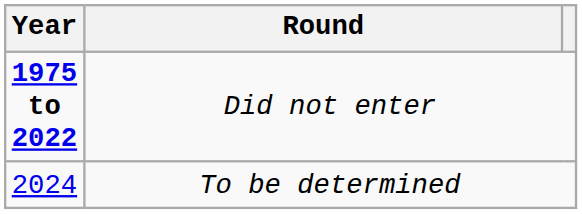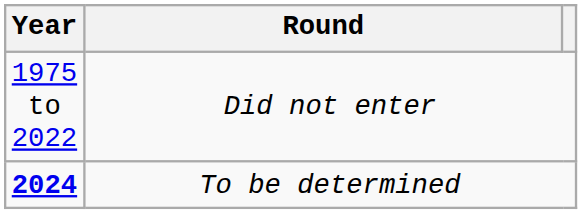(44, 106) bold -> (44, 106) normal
(44, 185) normal -> (44, 185) bold
